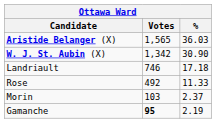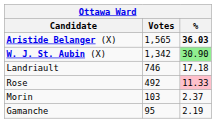(195, 40) normal -> (195, 40) bold
(195, 54) no background -> (195, 54) lightgreen background
(195, 82) no background -> (195, 82) pink background
(150, 111) bold -> (150, 111) normal
